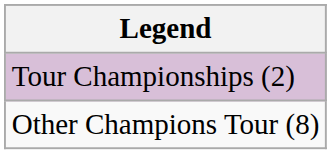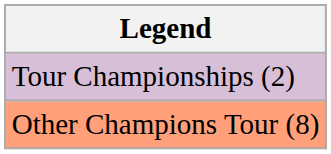(166, 124) no background -> (166, 124) lightsalmon background
